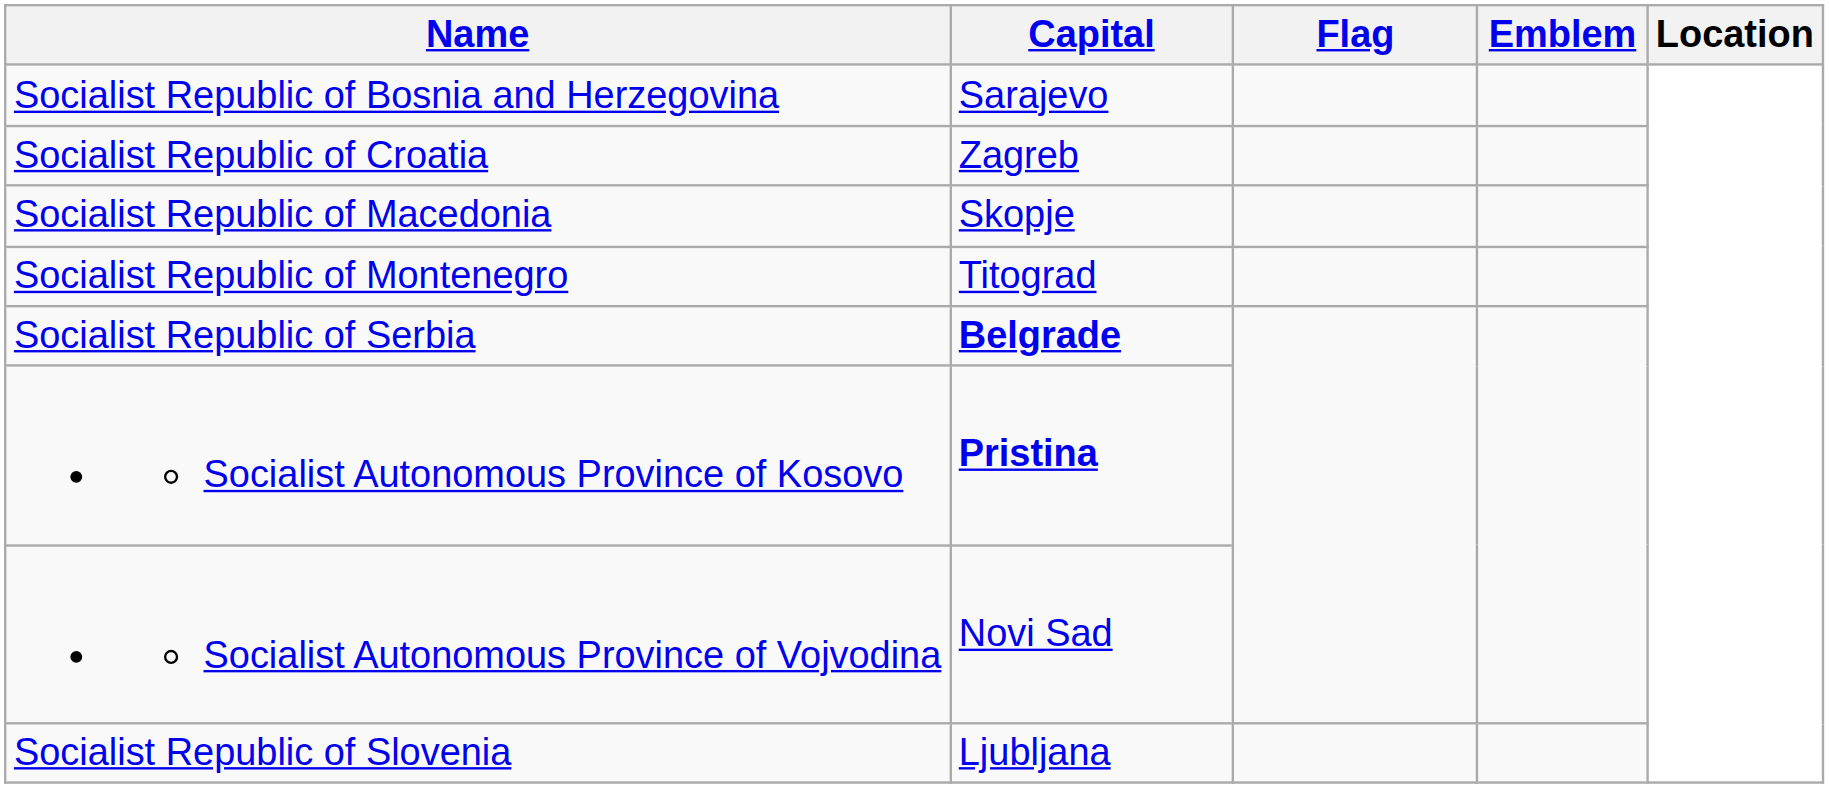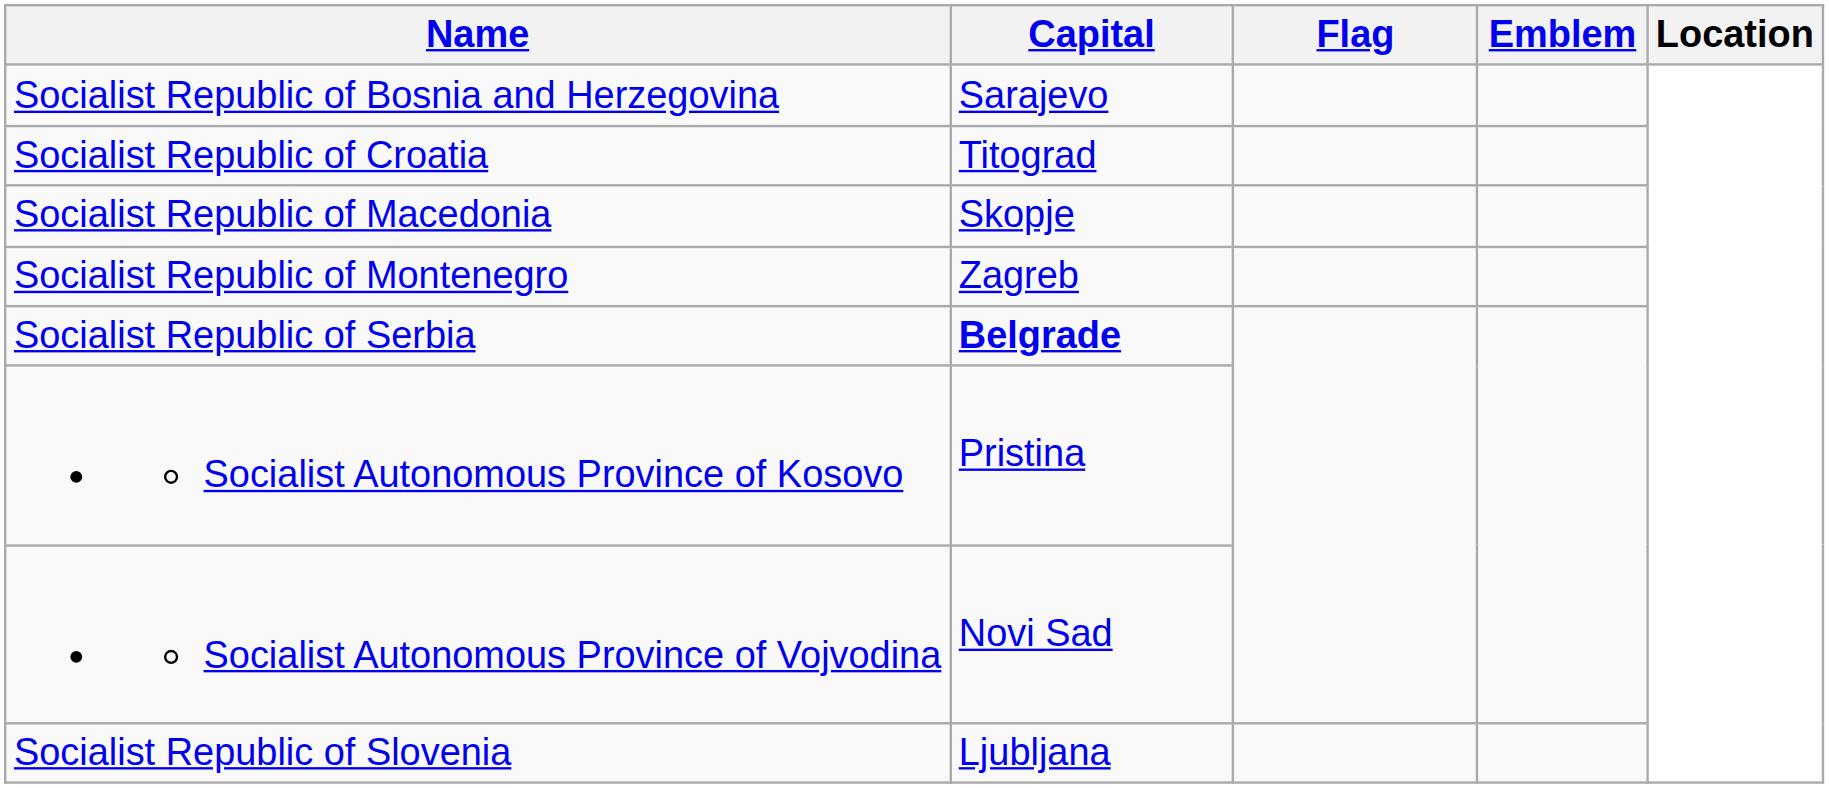(1019, 154) Zagreb -> (1028, 154) Titograd
(1028, 275) Titograd -> (1019, 275) Zagreb
(1028, 454) bold -> (1022, 454) normal
